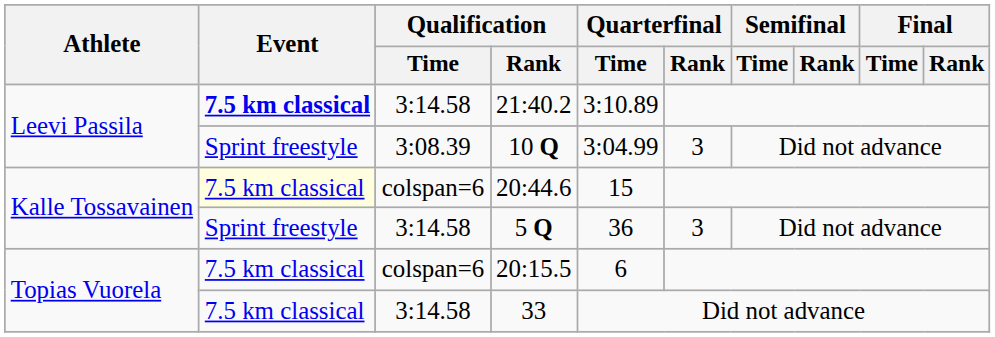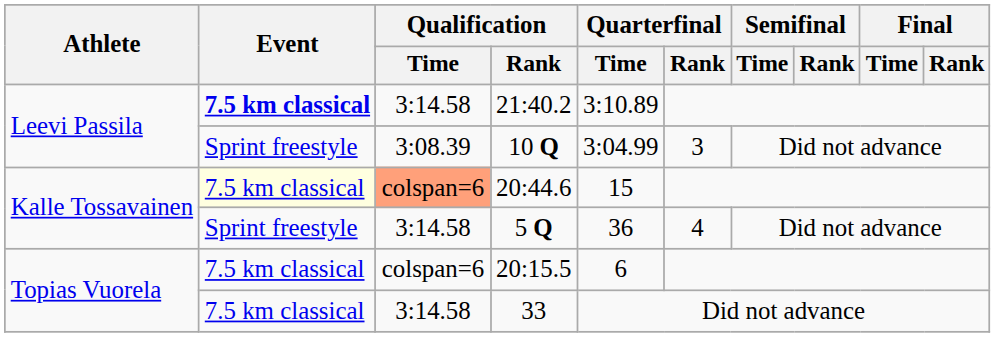(433, 187) no background -> (433, 187) lightsalmon background
(697, 228) 3 -> (697, 228) 4
